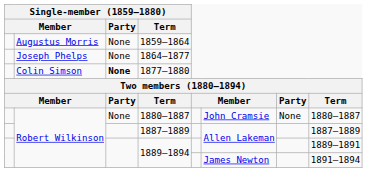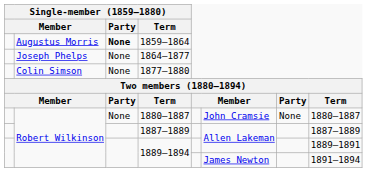(119, 41) normal -> (119, 41) bold
(119, 71) bold -> (119, 71) normal
